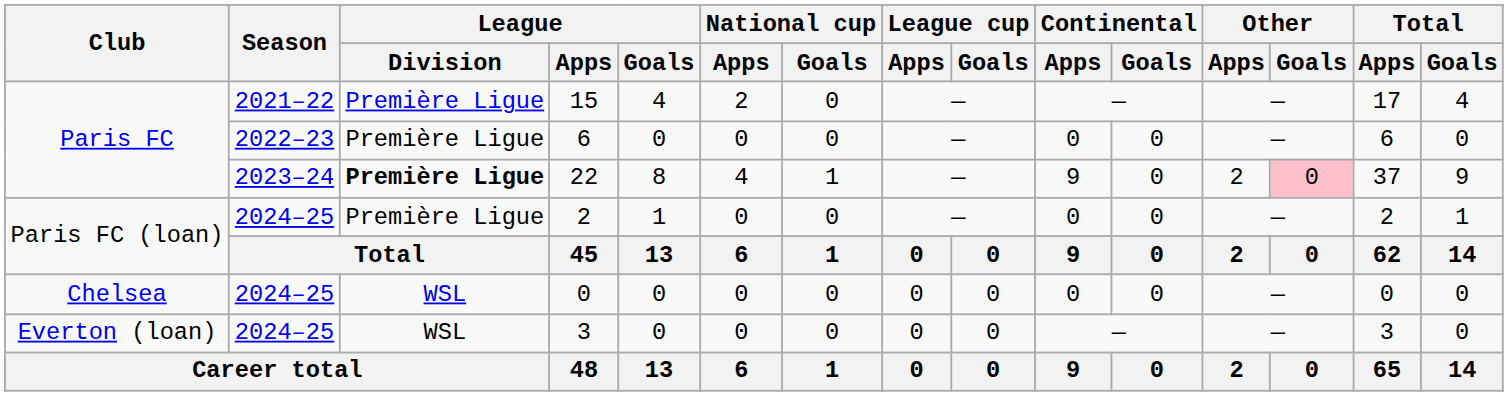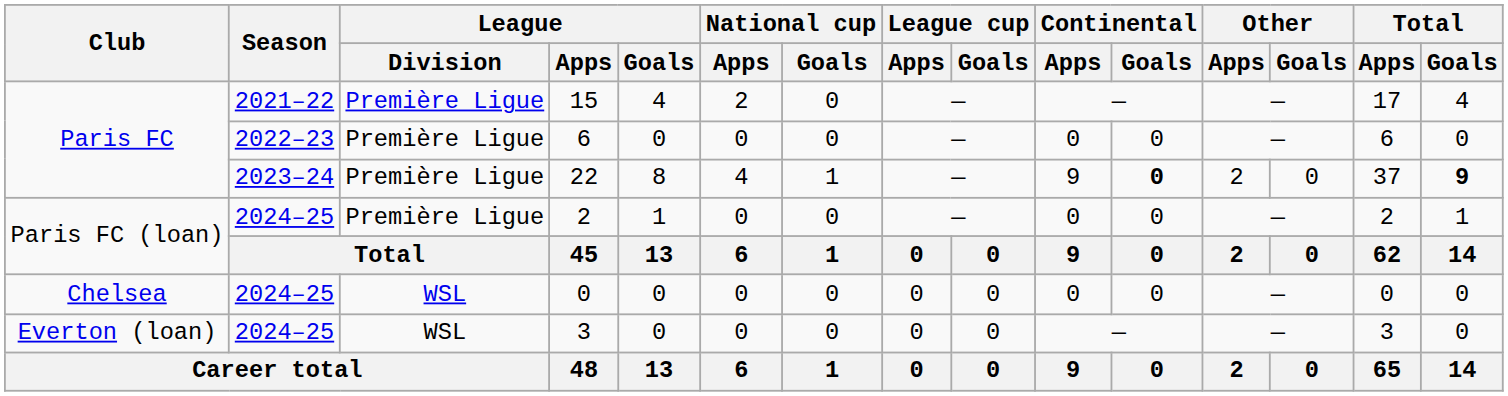(445, 178) bold -> (445, 178) normal
(1157, 178) normal -> (1157, 178) bold
(1312, 178) pink background -> (1312, 178) no background
(1462, 178) normal -> (1462, 178) bold
